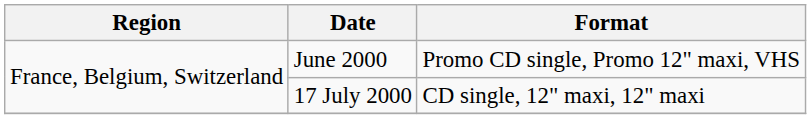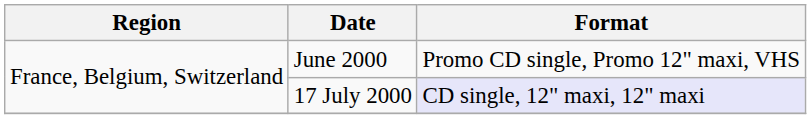(564, 95) no background -> (564, 95) lavender background
